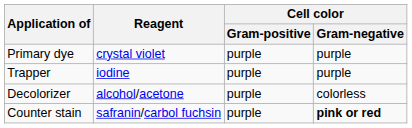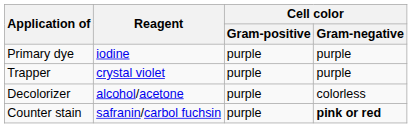(131, 53) crystal violet -> (113, 53) iodine
(113, 73) iodine -> (131, 73) crystal violet
